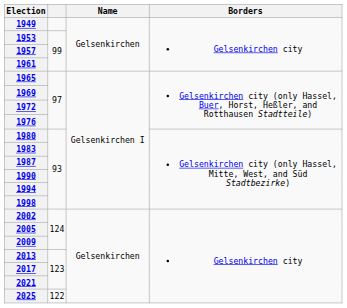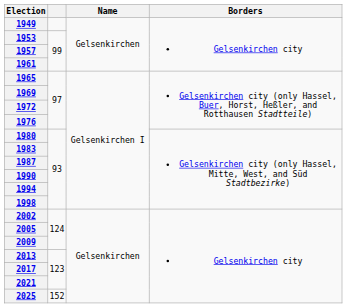(57, 296) 122 -> (57, 296) 152
